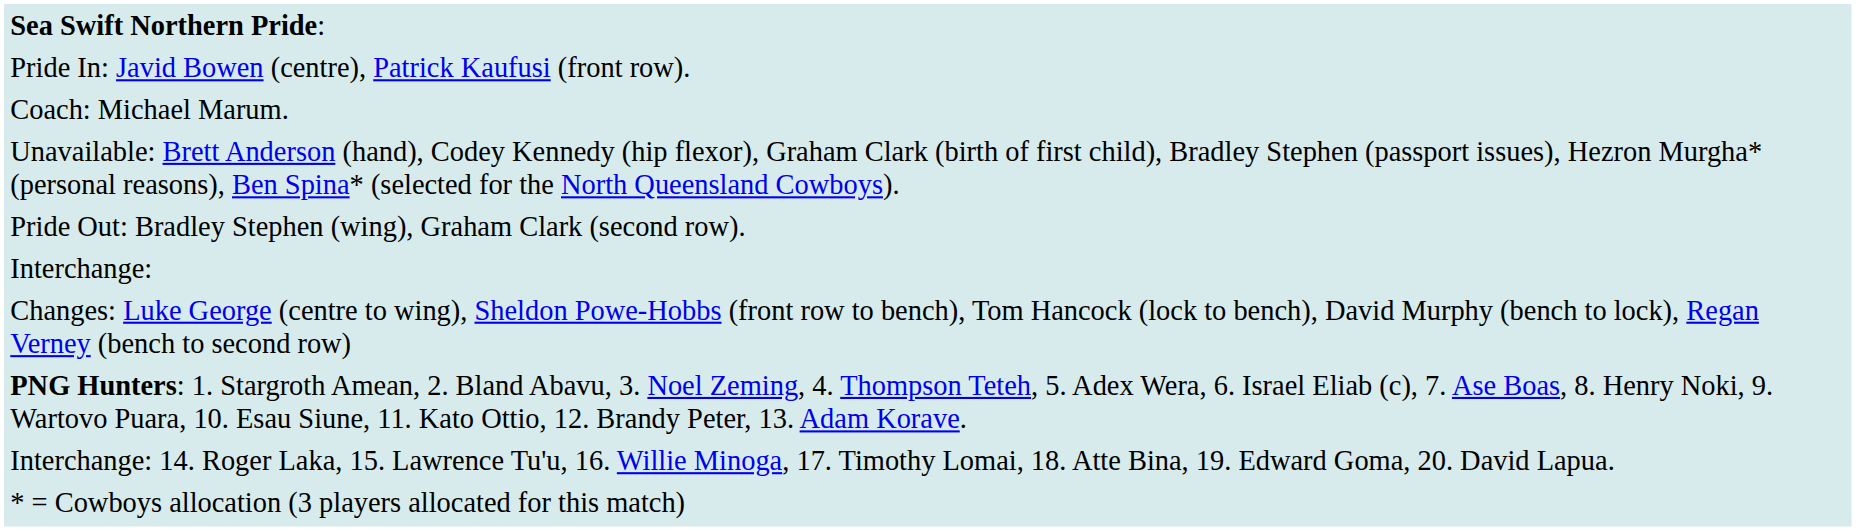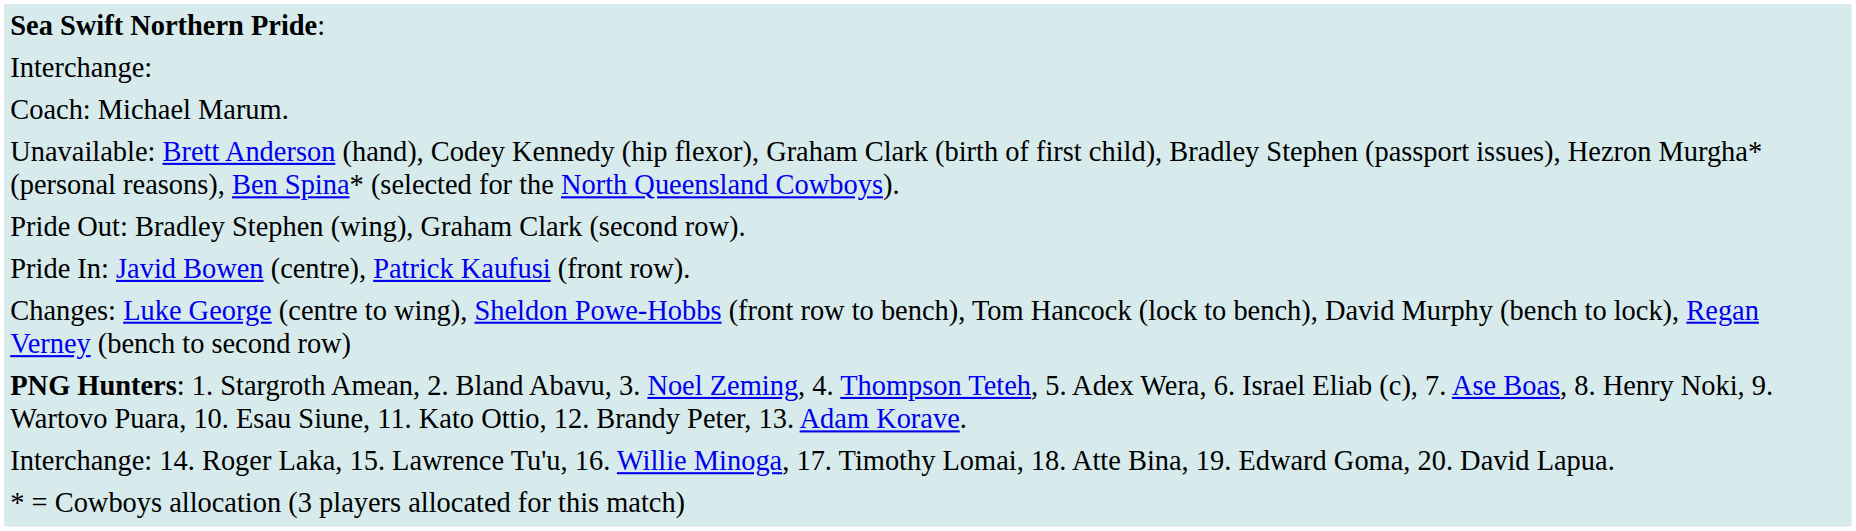(350, 68) Pride In: Javid Bowen (centre), Patrick Kaufusi (front row). -> (81, 68) Interchange:
(81, 268) Interchange: -> (350, 268) Pride In: Javid Bowen (centre), Patrick Kaufusi (front row).
